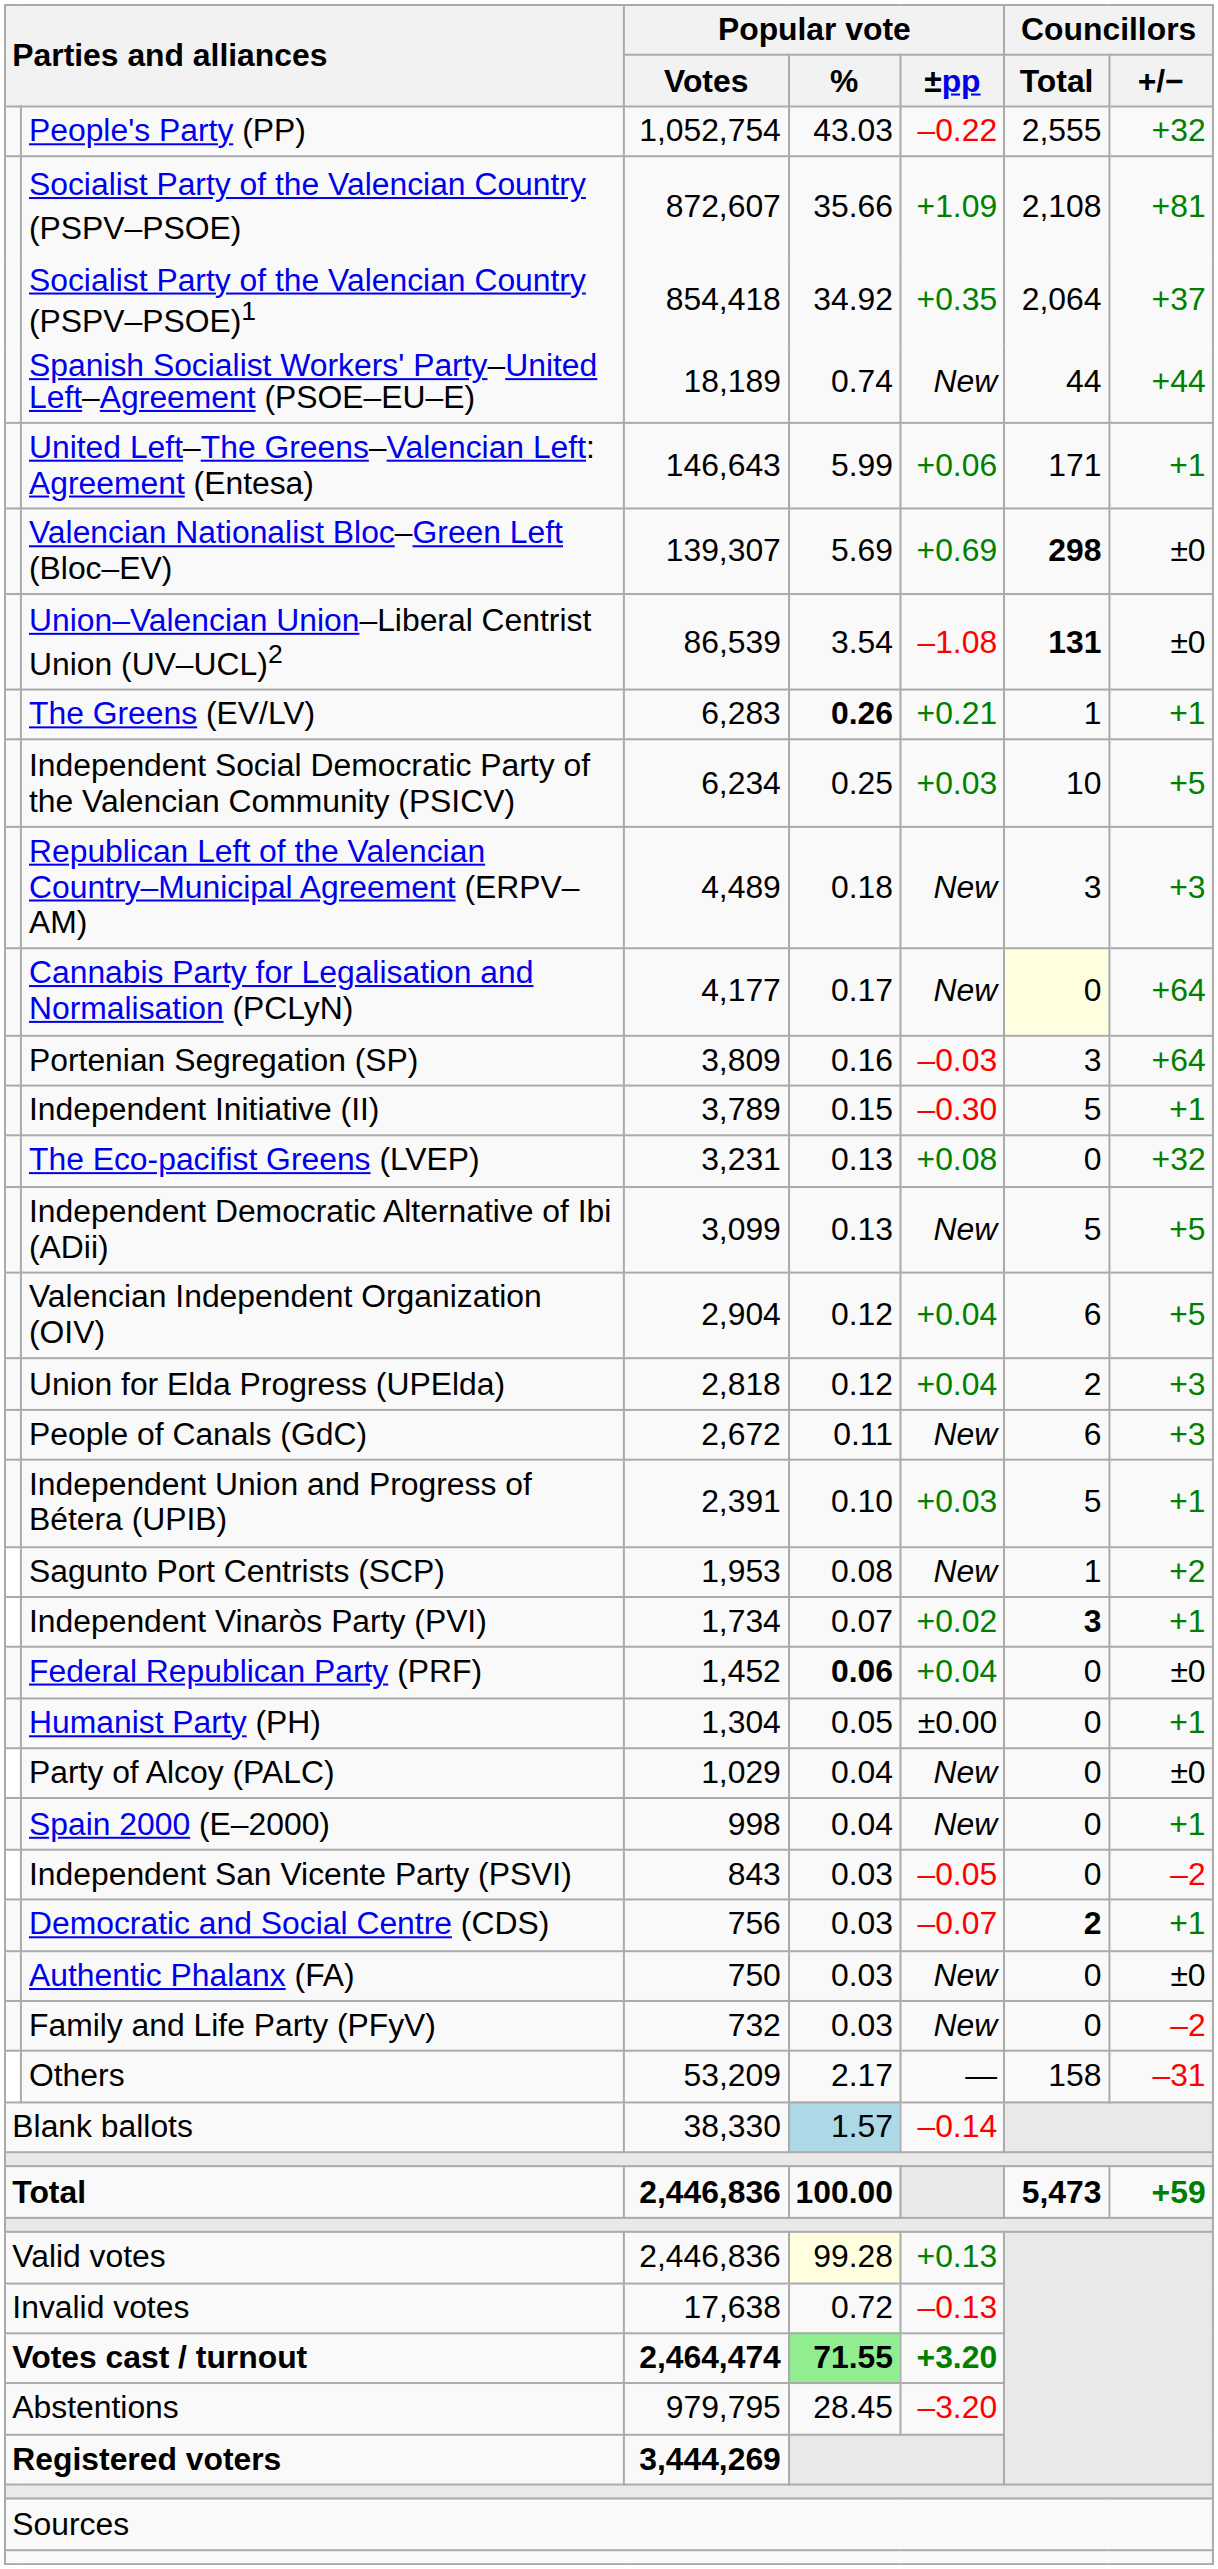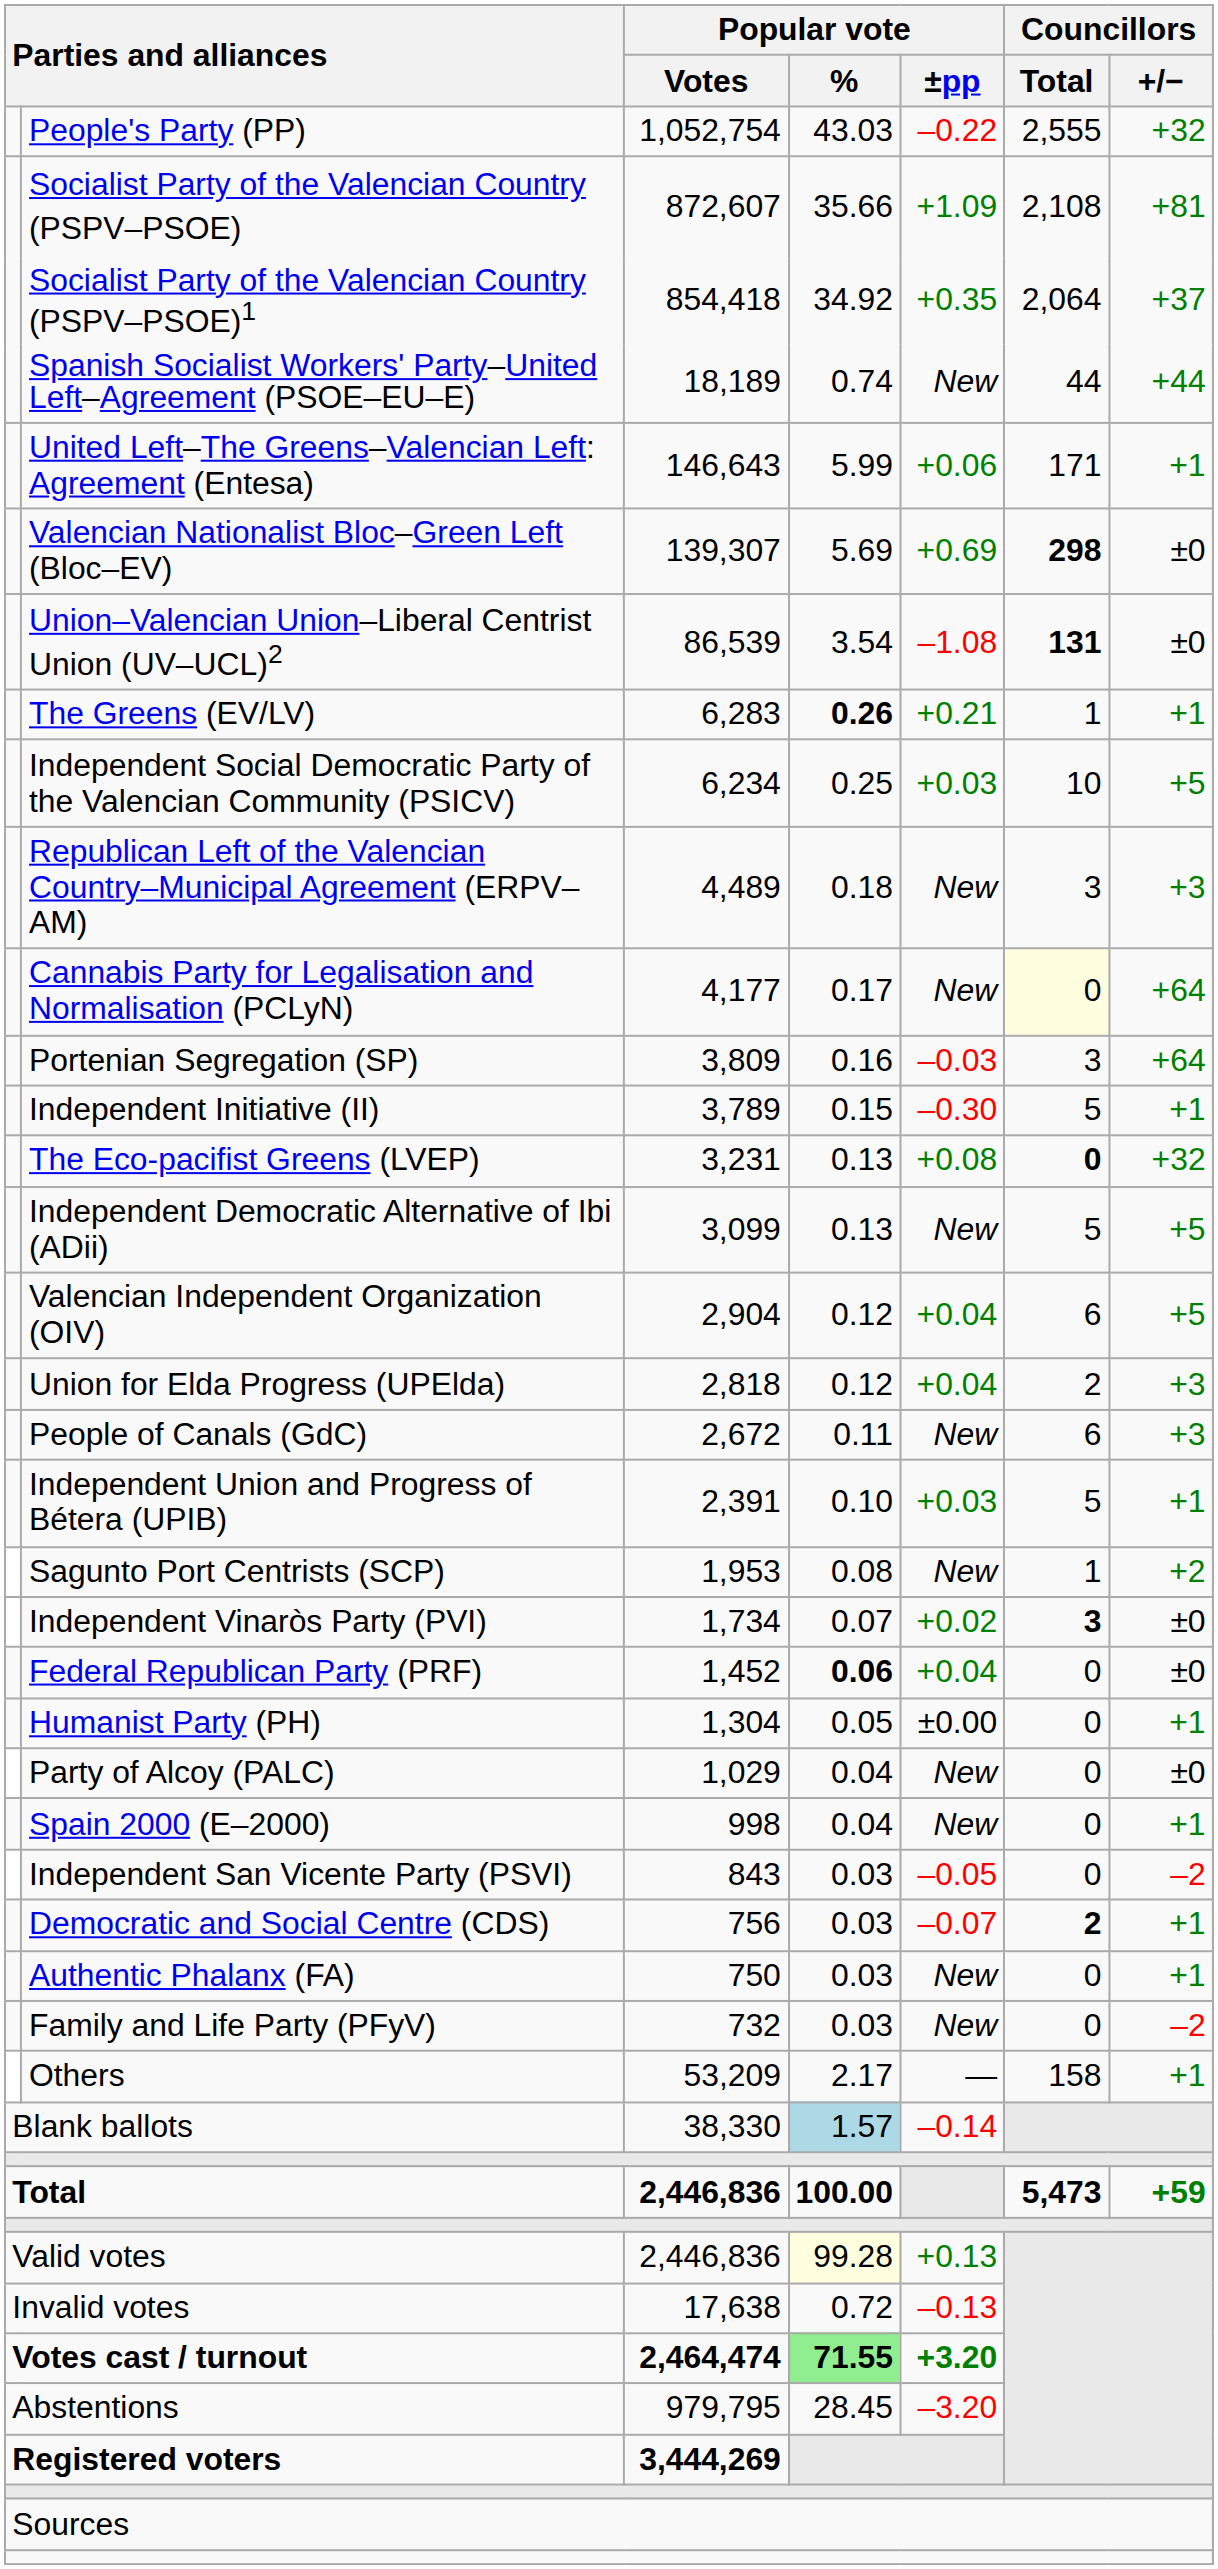(1092, 1160) normal -> (1092, 1160) bold
(1187, 1621) +1 -> (1188, 1621) ±0
(1188, 1975) ±0 -> (1187, 1975) +1
(1179, 2076) –31 -> (1187, 2076) +1
